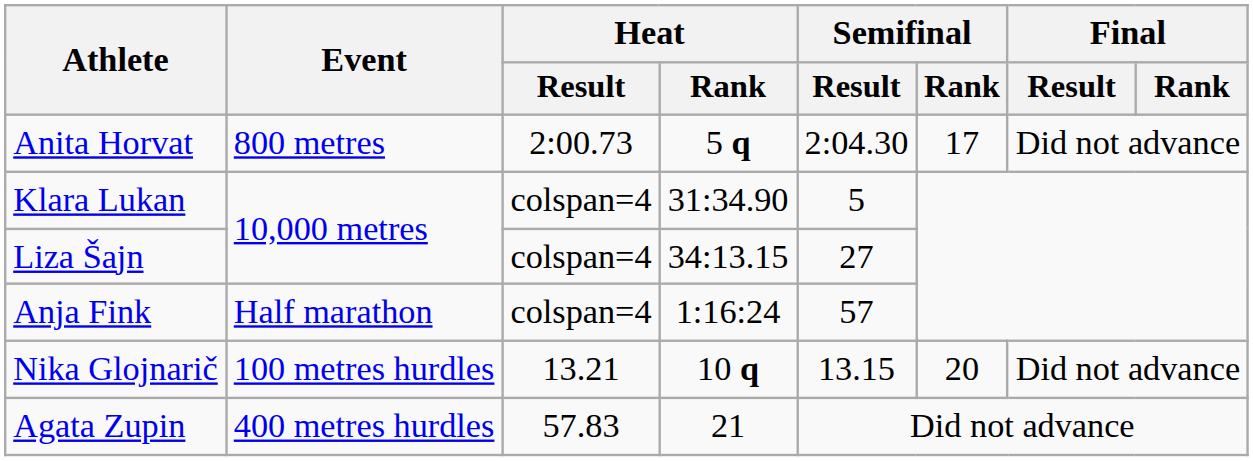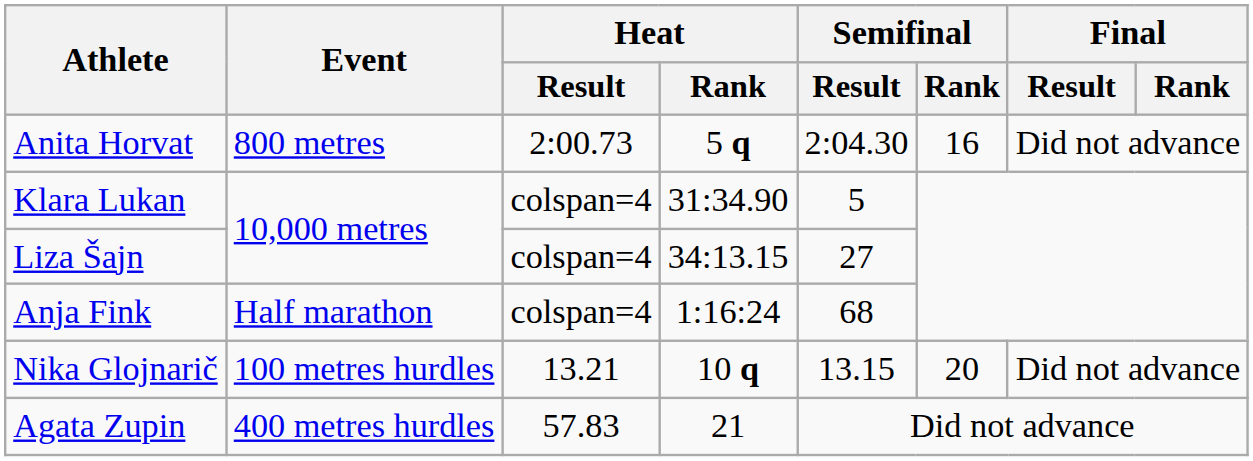(962, 143) 17 -> (962, 143) 16
(856, 312) 57 -> (856, 312) 68
